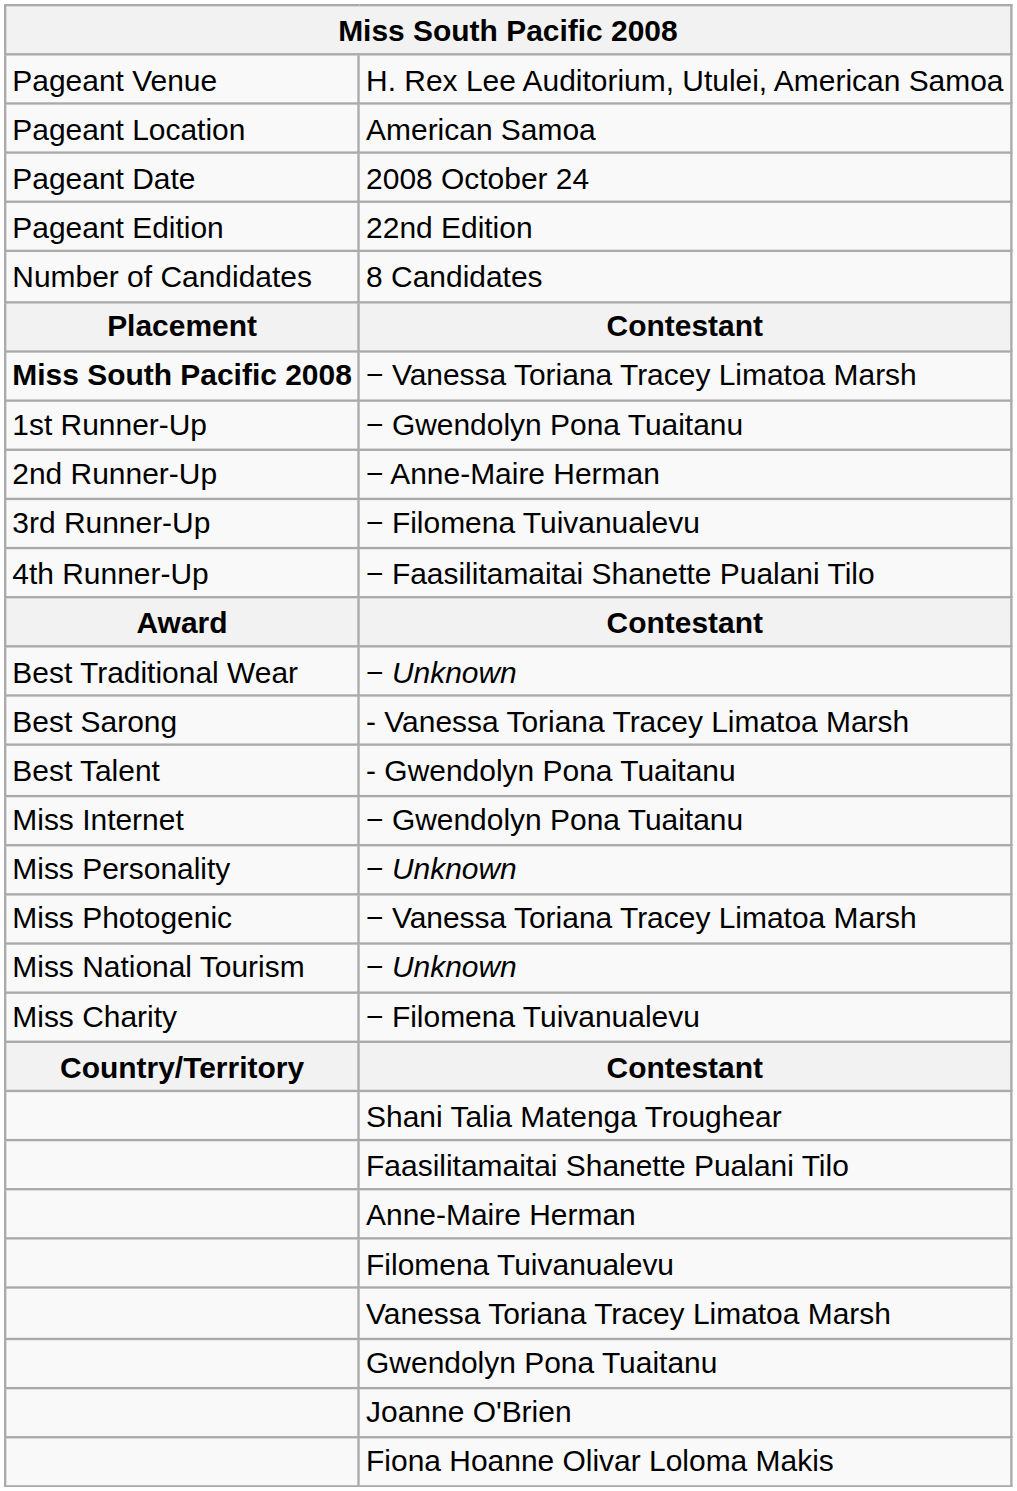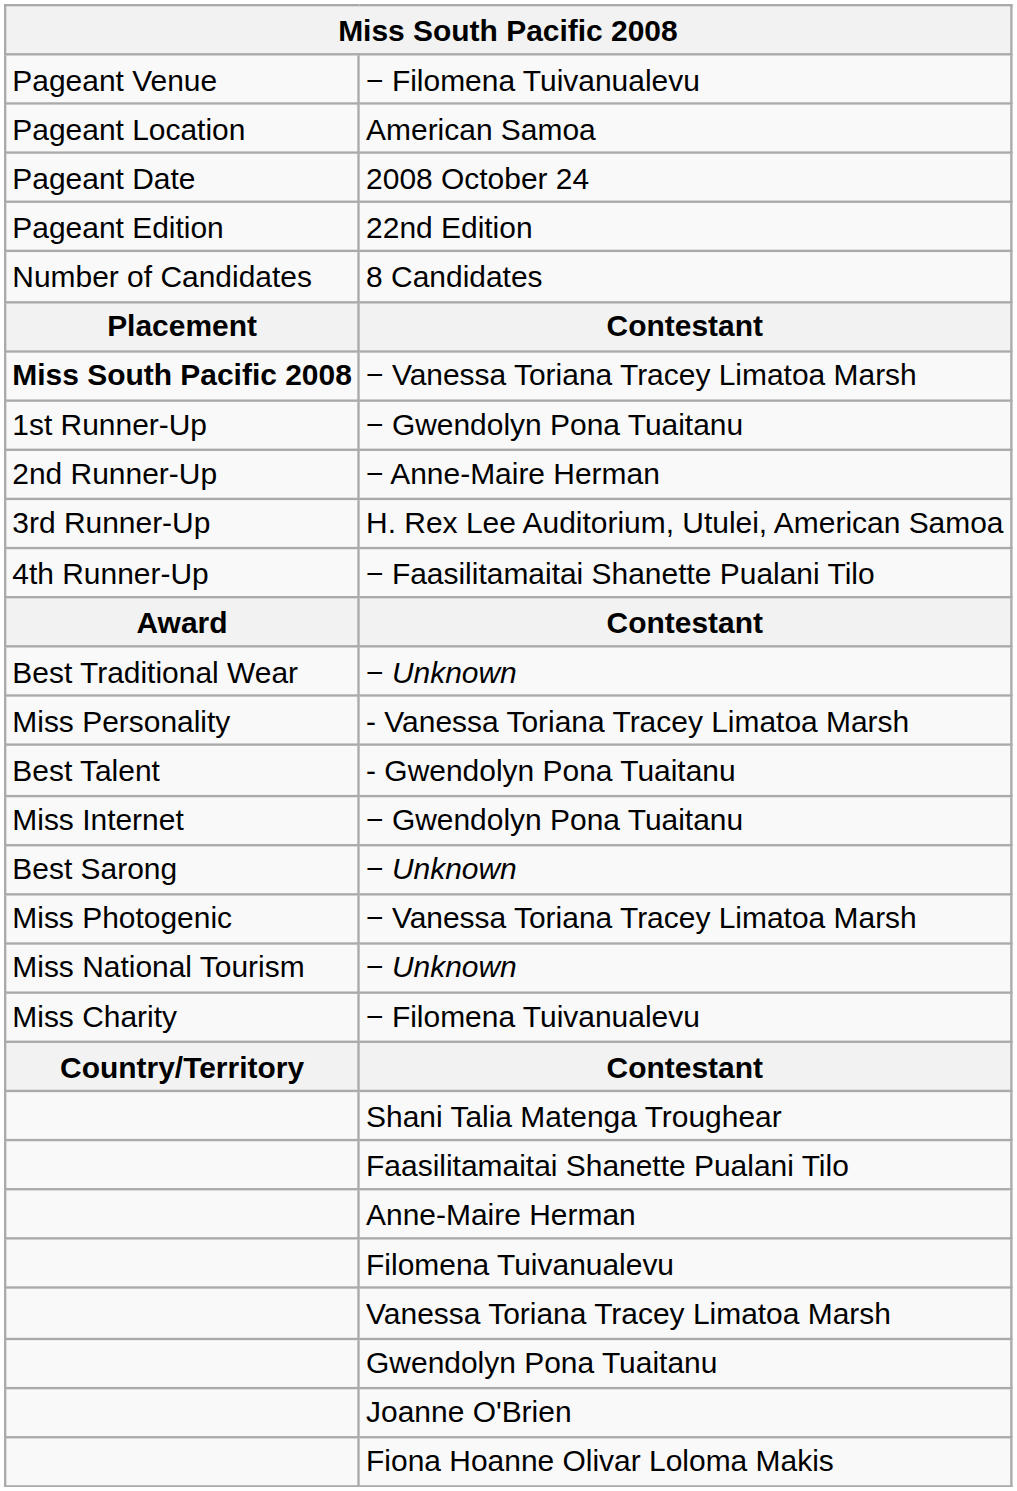(685, 79) H. Rex Lee Auditorium, Utulei, American Samoa -> (533, 79) − Filomena Tuivanualevu
(533, 523) − Filomena Tuivanualevu -> (685, 523) H. Rex Lee Auditorium, Utulei, American Samoa
(95, 721) Best Sarong -> (121, 721) Miss Personality
(121, 869) Miss Personality -> (95, 869) Best Sarong
